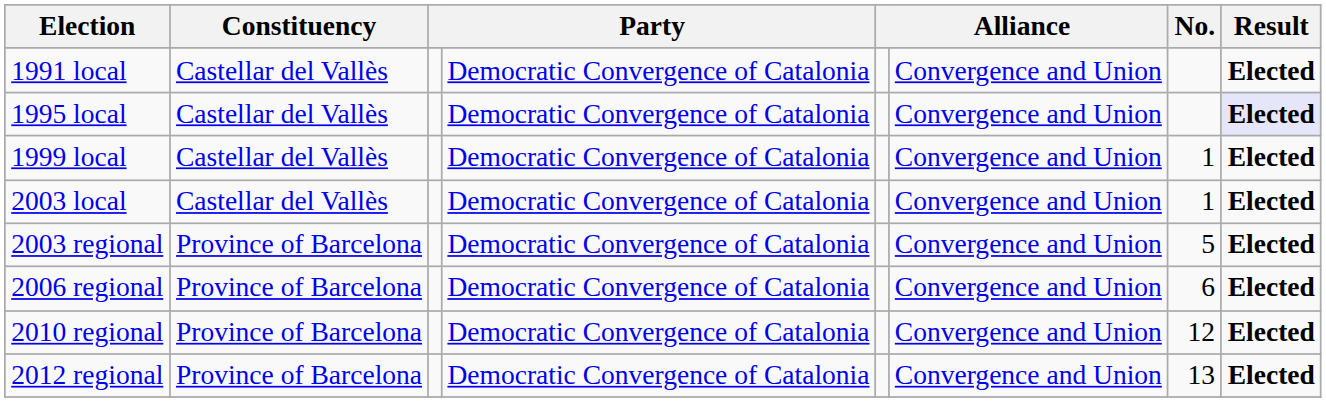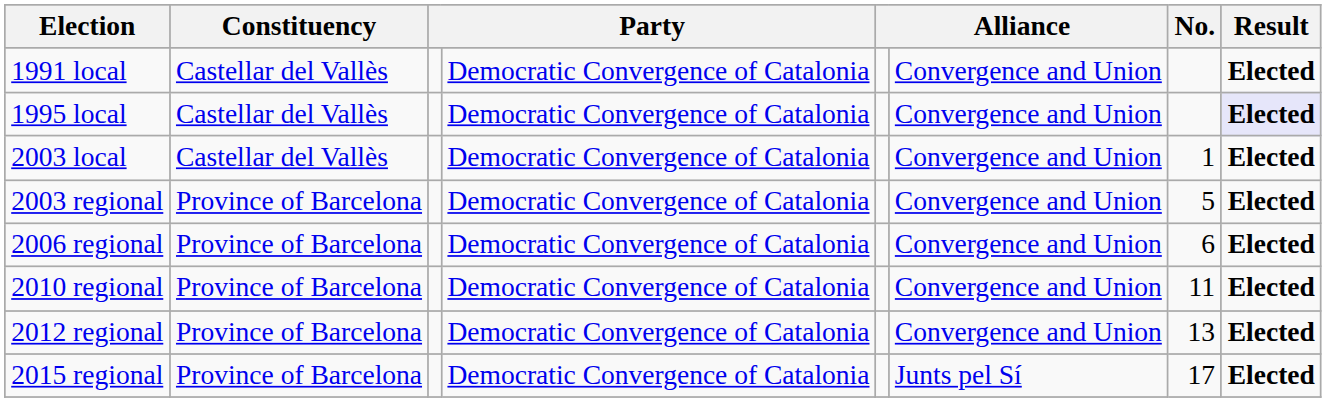- row: (69, 157)
(1201, 331) 12 -> (1202, 288) 11
+ row: (87, 375)
